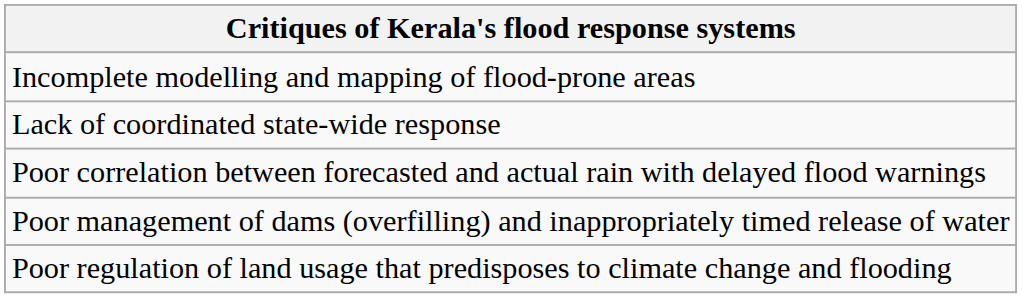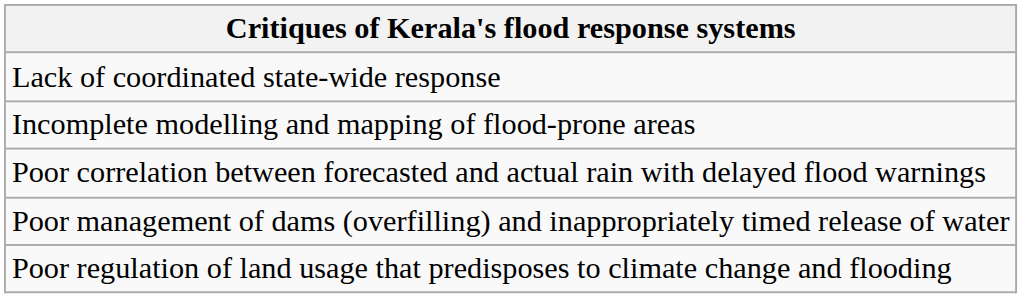(354, 76) Incomplete modelling and mapping of flood-prone areas -> (256, 76) Lack of coordinated state-wide response
(256, 124) Lack of coordinated state-wide response -> (354, 124) Incomplete modelling and mapping of flood-prone areas
